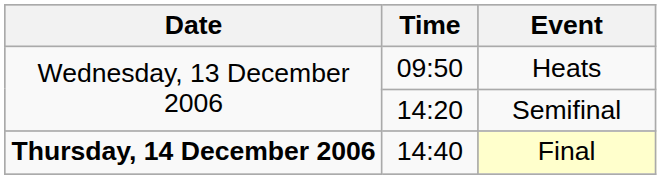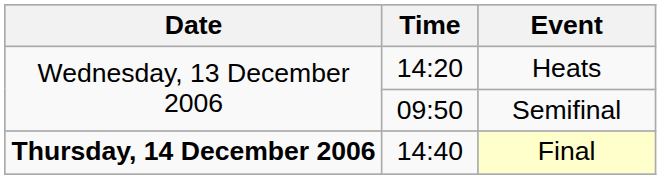(430, 67) 09:50 -> (430, 67) 14:20
(430, 109) 14:20 -> (430, 109) 09:50
